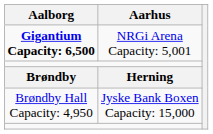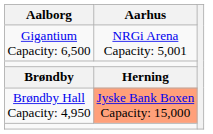(51, 43) bold -> (49, 43) normal
(150, 105) no background -> (145, 105) lightsalmon background
